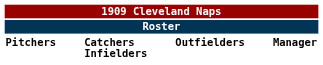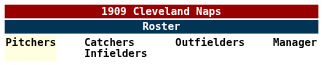(31, 42) no background -> (31, 42) lightyellow background
